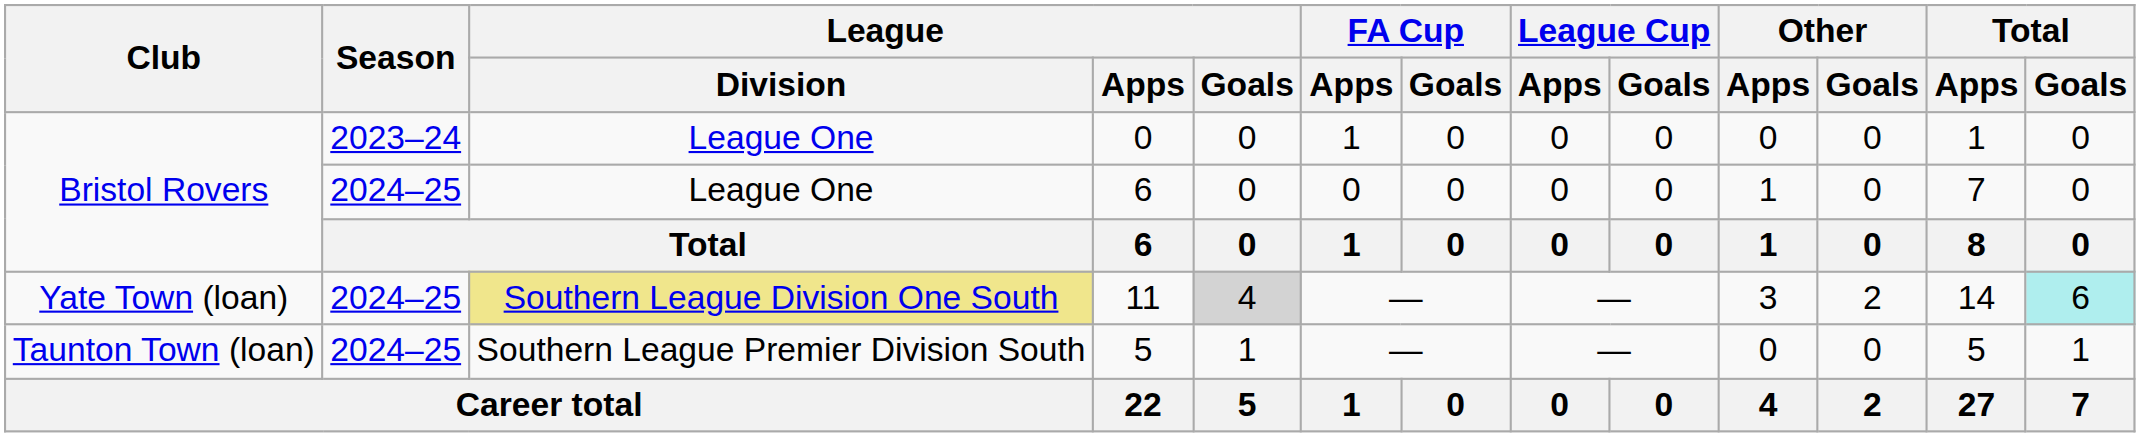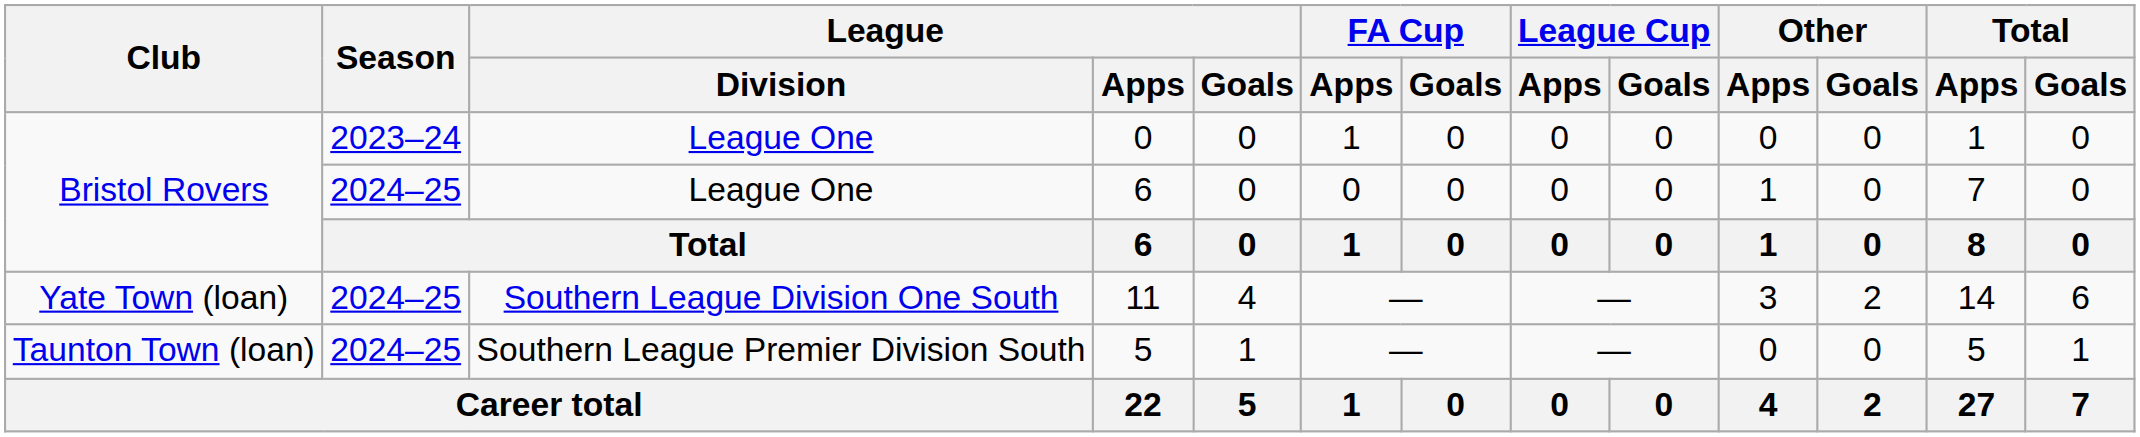(781, 297) khaki background -> (781, 297) no background
(1247, 297) lightgrey background -> (1247, 297) no background
(2081, 297) paleturquoise background -> (2081, 297) no background
